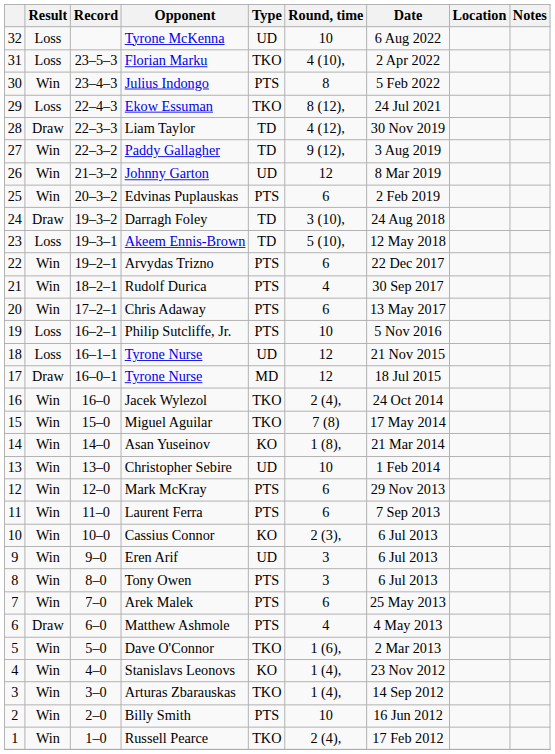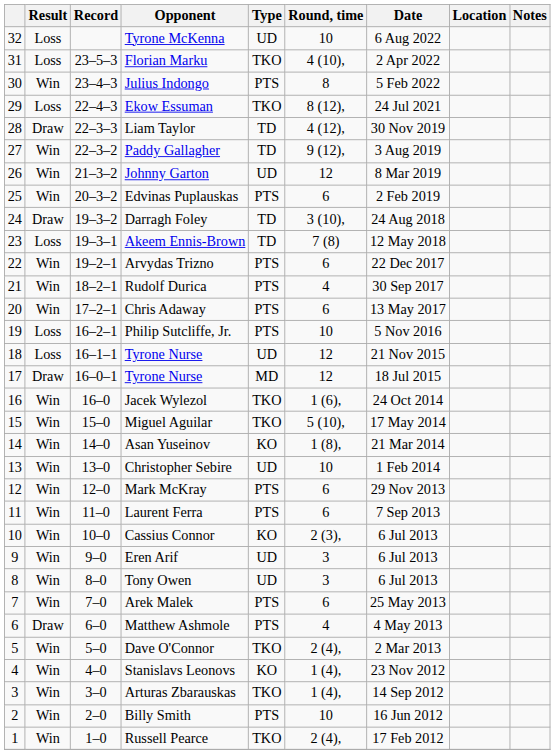(326, 241) 5 (10), -> (326, 241) 7 (8)
(326, 399) 2 (4), -> (326, 399) 1 (6),
(326, 422) 7 (8) -> (326, 422) 5 (10),
(267, 580) PTS -> (267, 580) UD
(326, 648) 1 (6), -> (326, 648) 2 (4),
